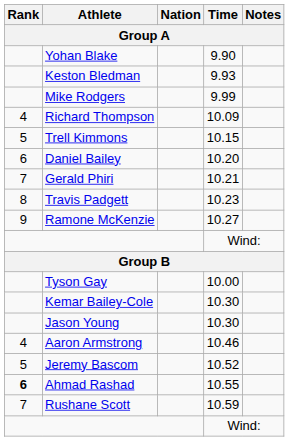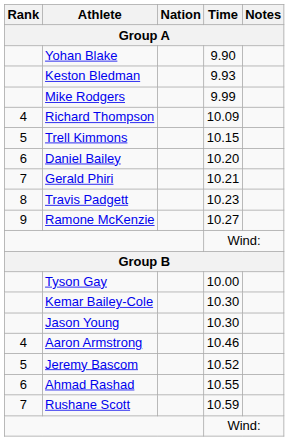(23, 384) bold -> (23, 384) normal
